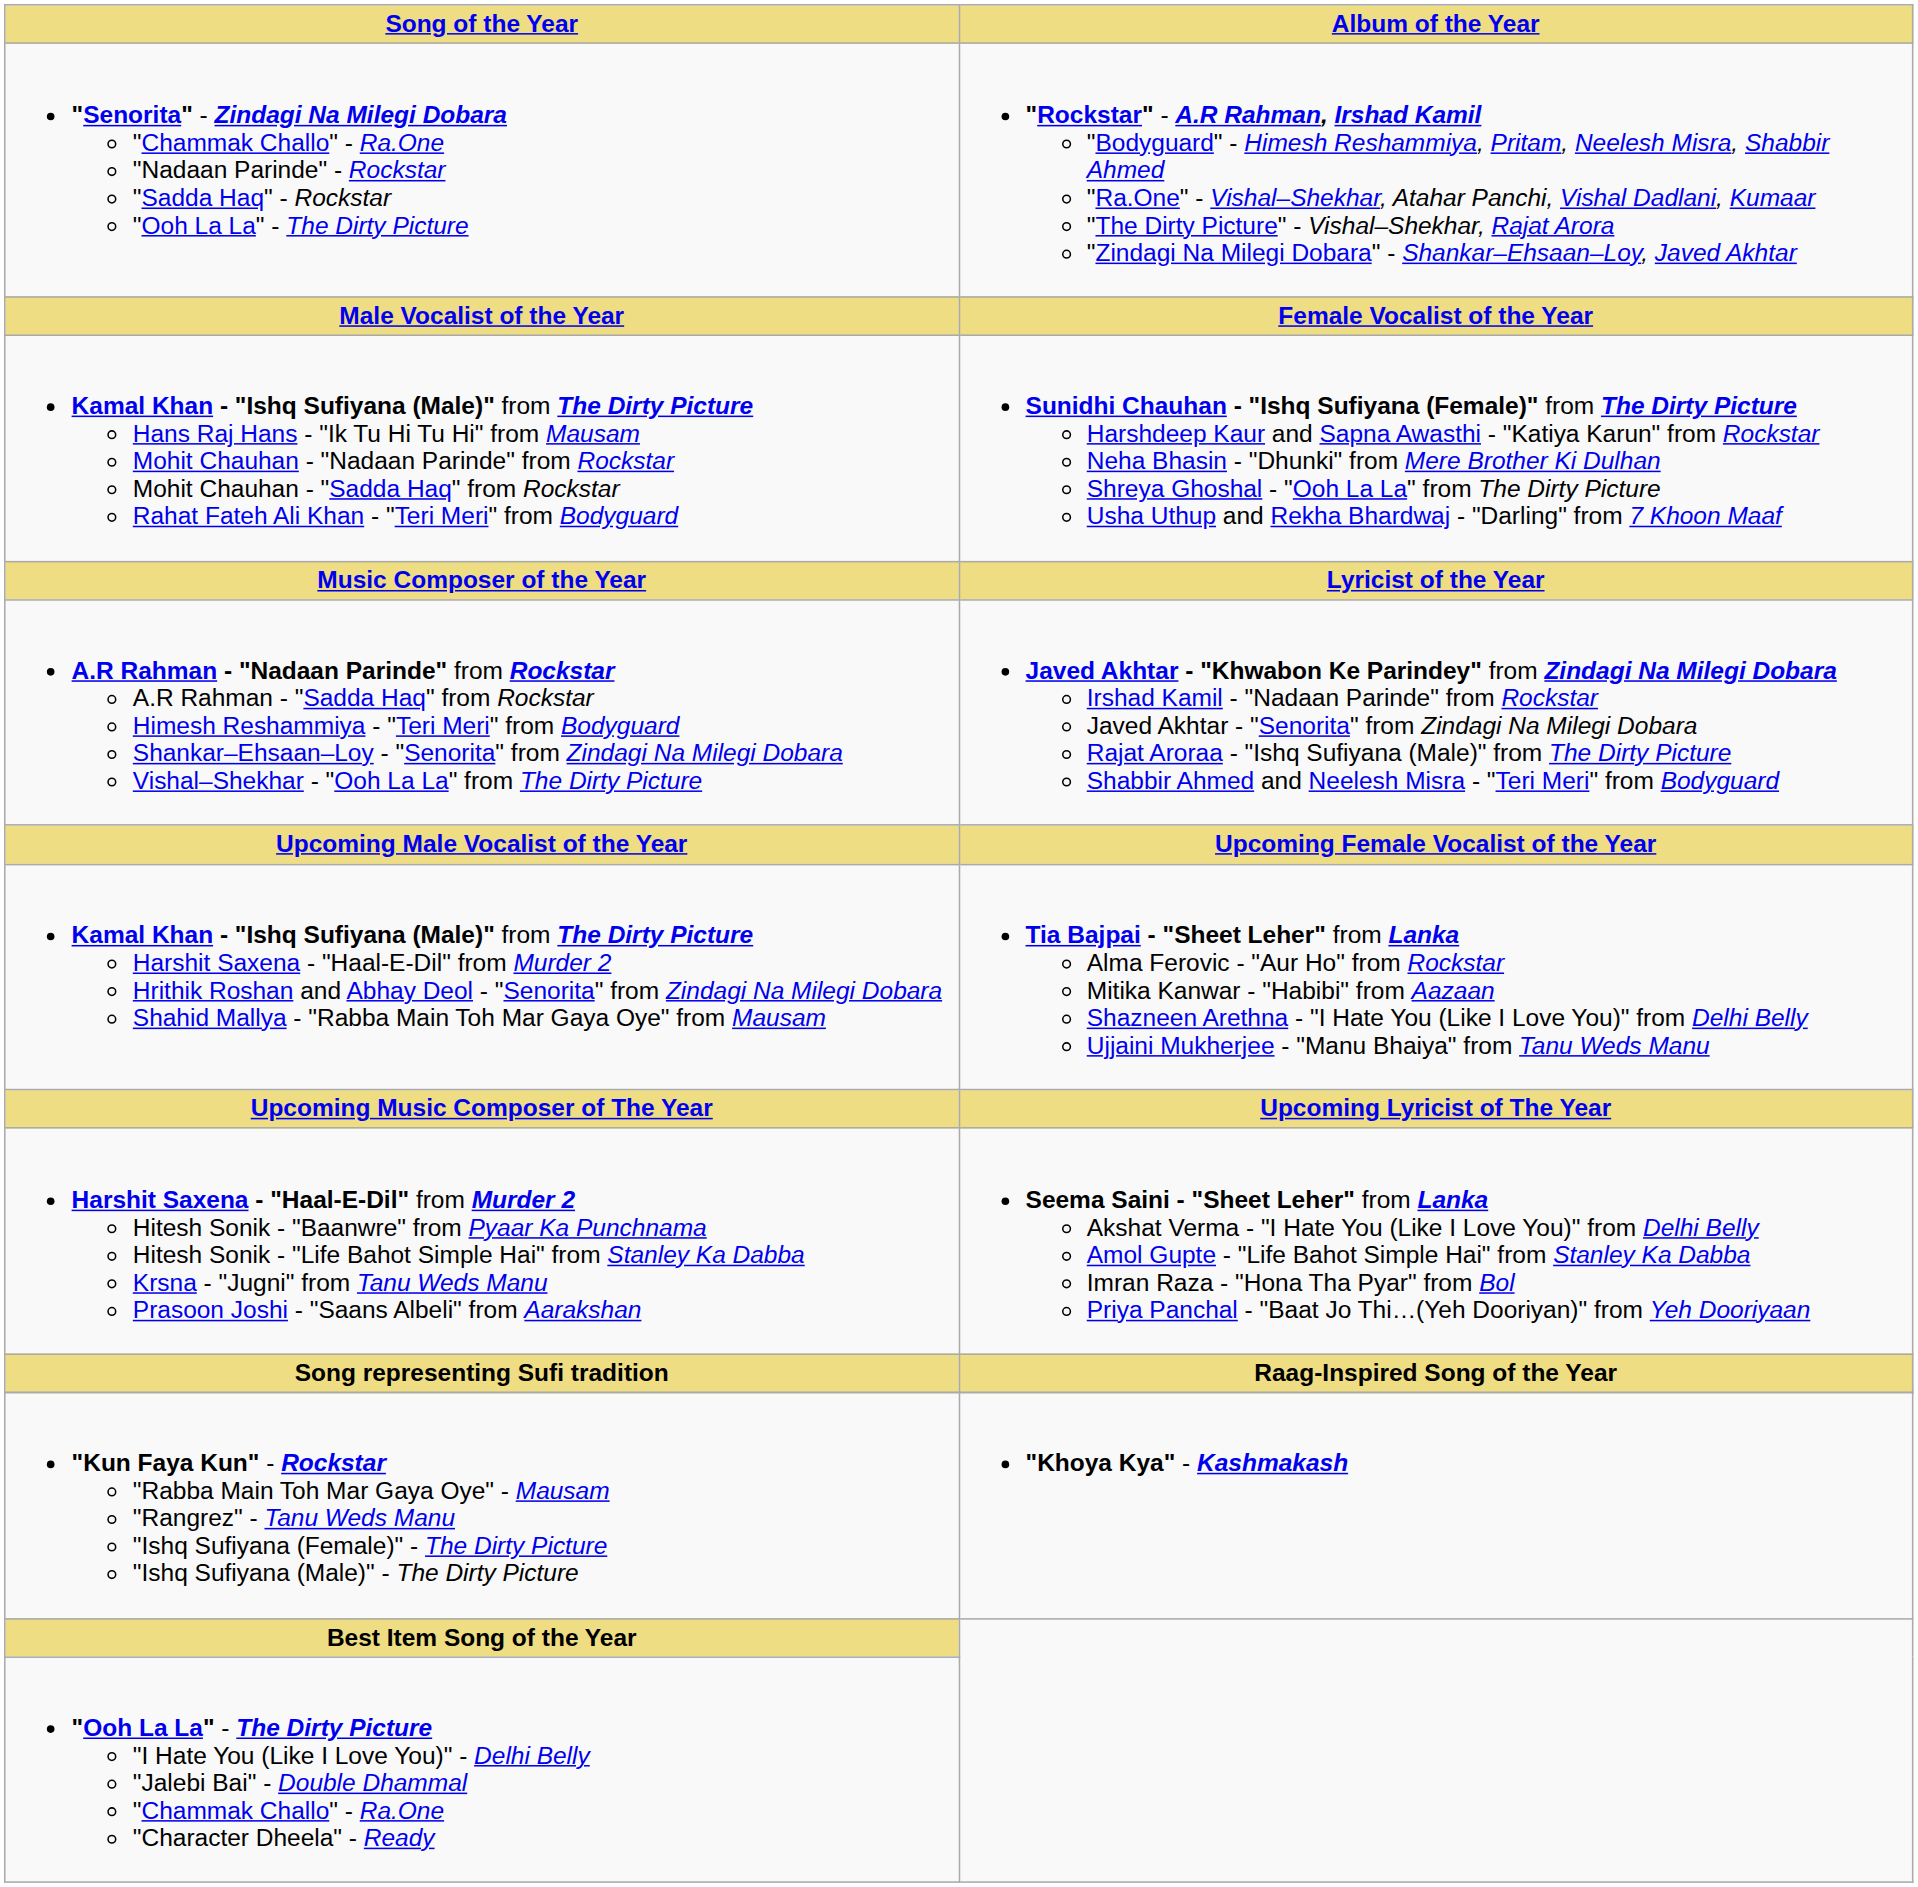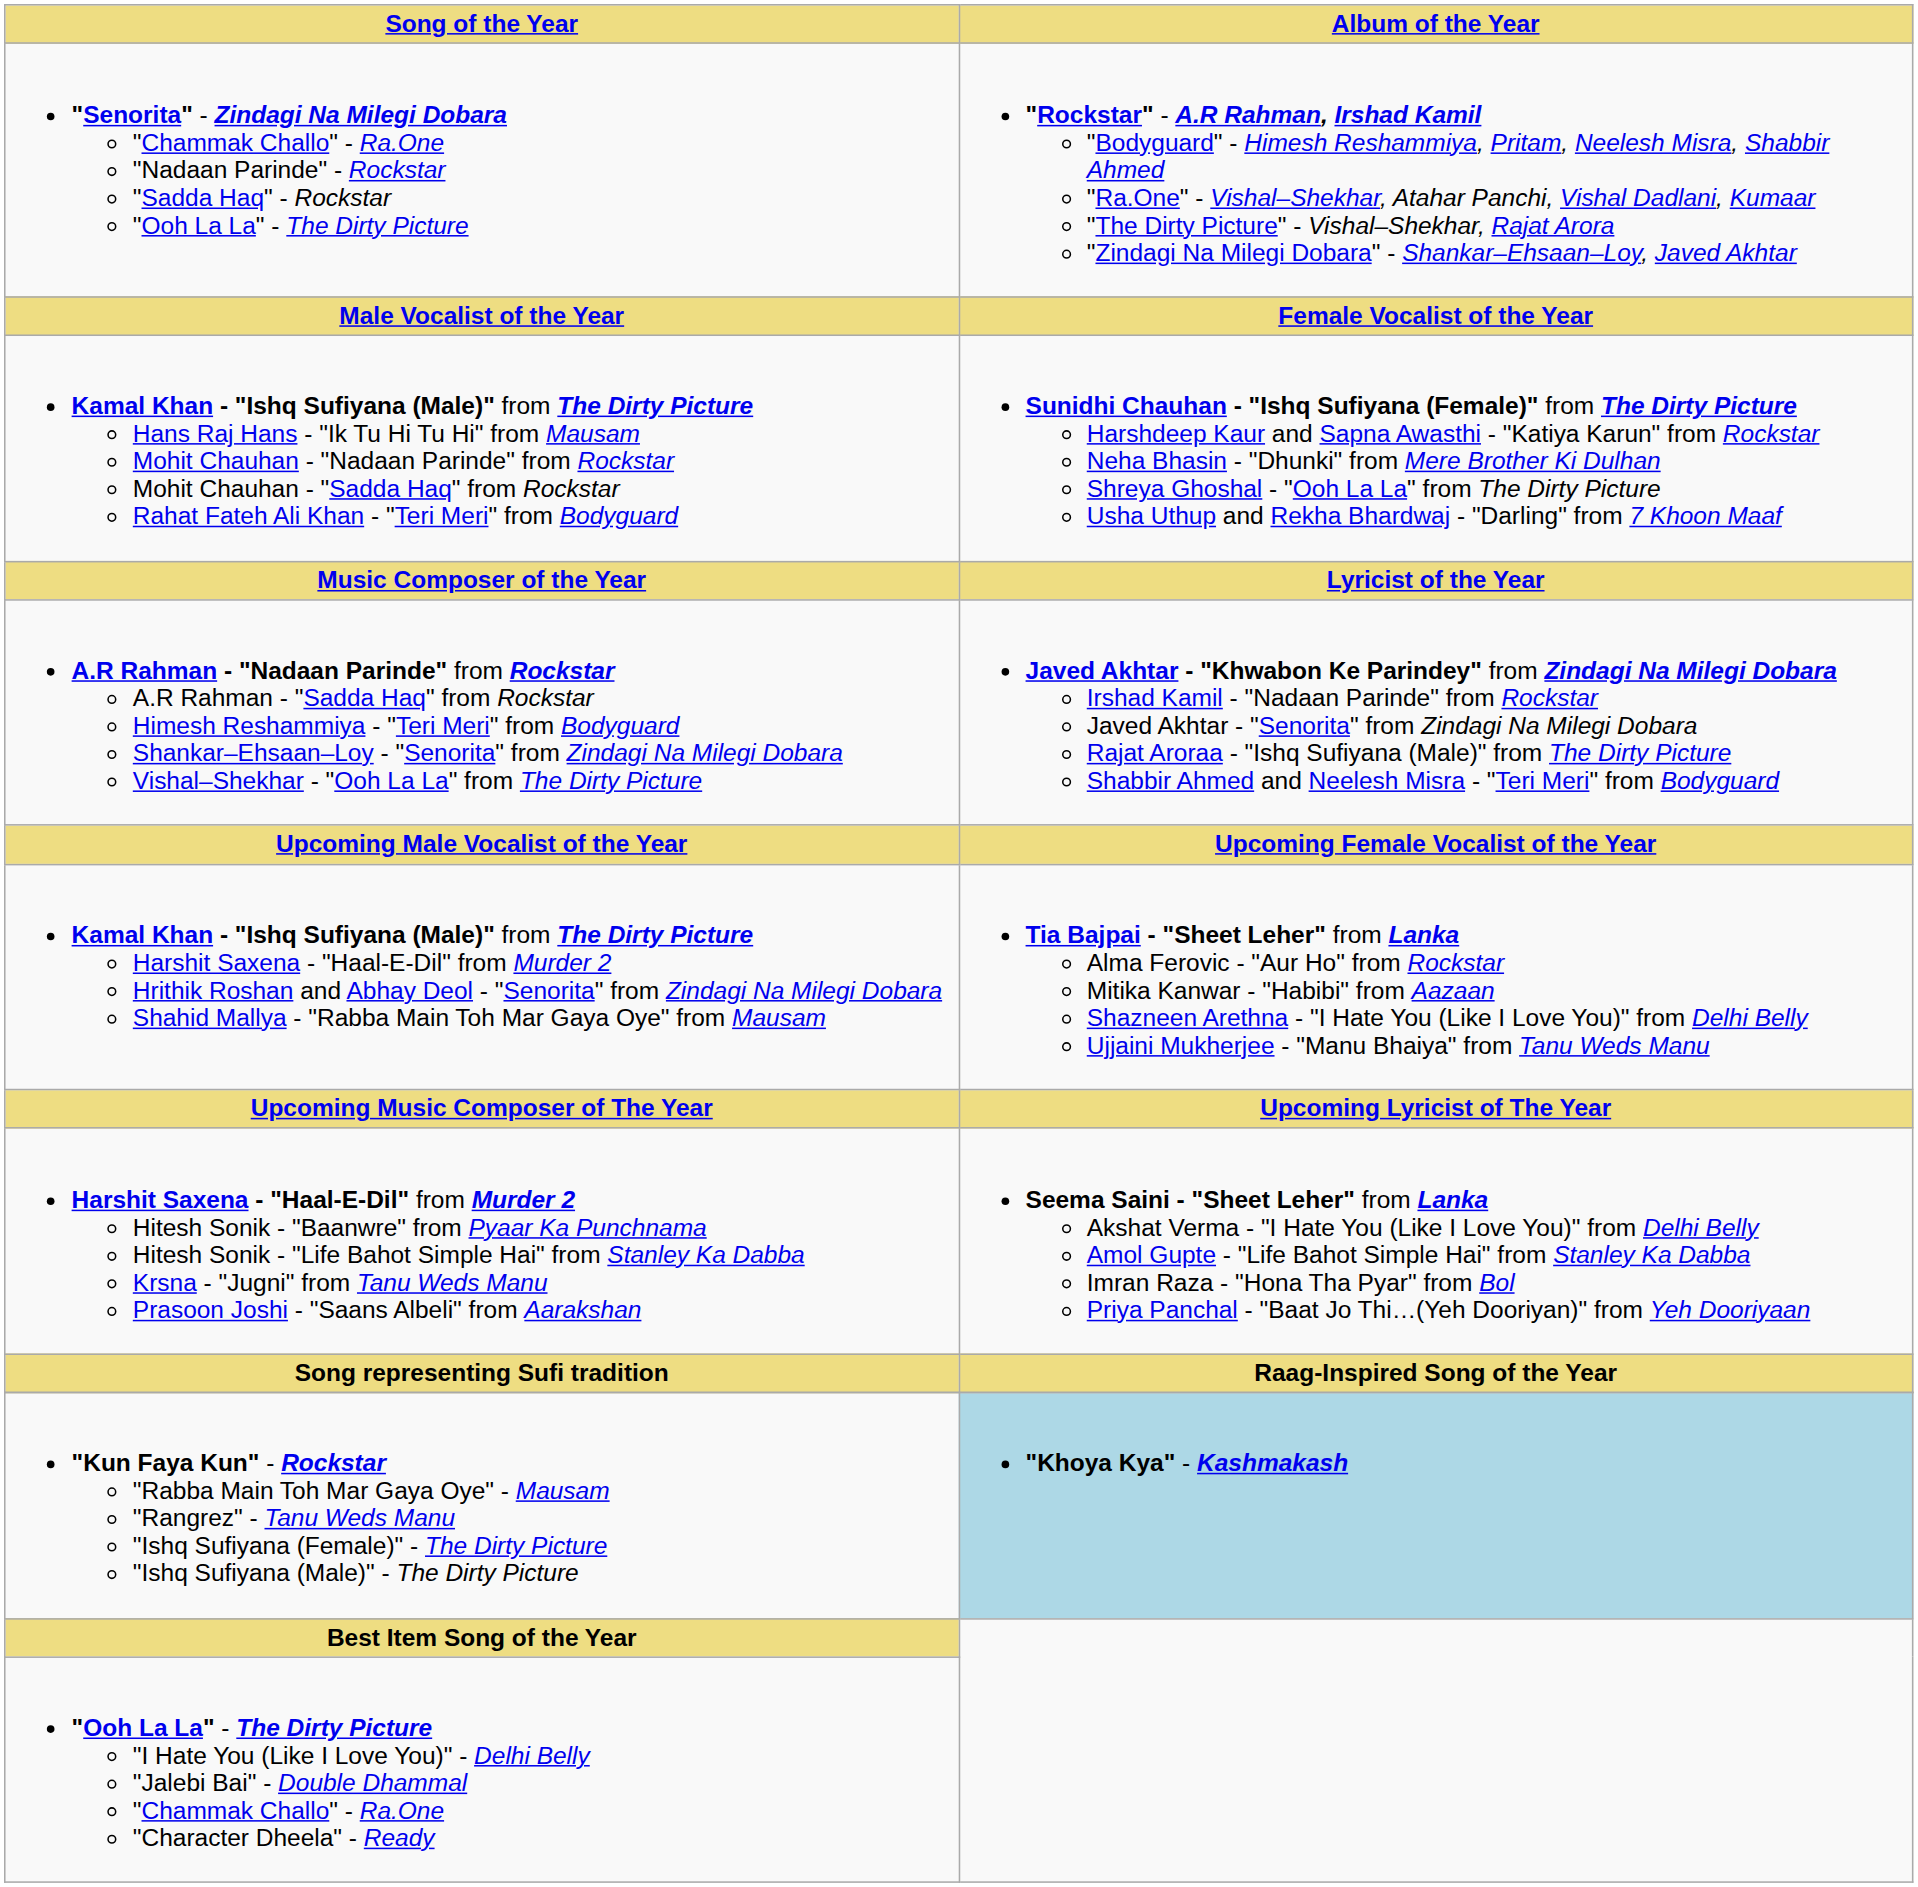(1436, 1464) no background -> (1436, 1464) lightblue background
